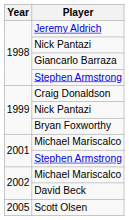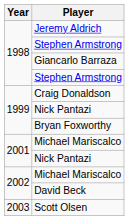(63, 45) Nick Pantazi -> (78, 45) Stephen Armstrong
(78, 158) Stephen Armstrong -> (63, 158) Nick Pantazi
(18, 207) 2005 -> (18, 207) 2003
